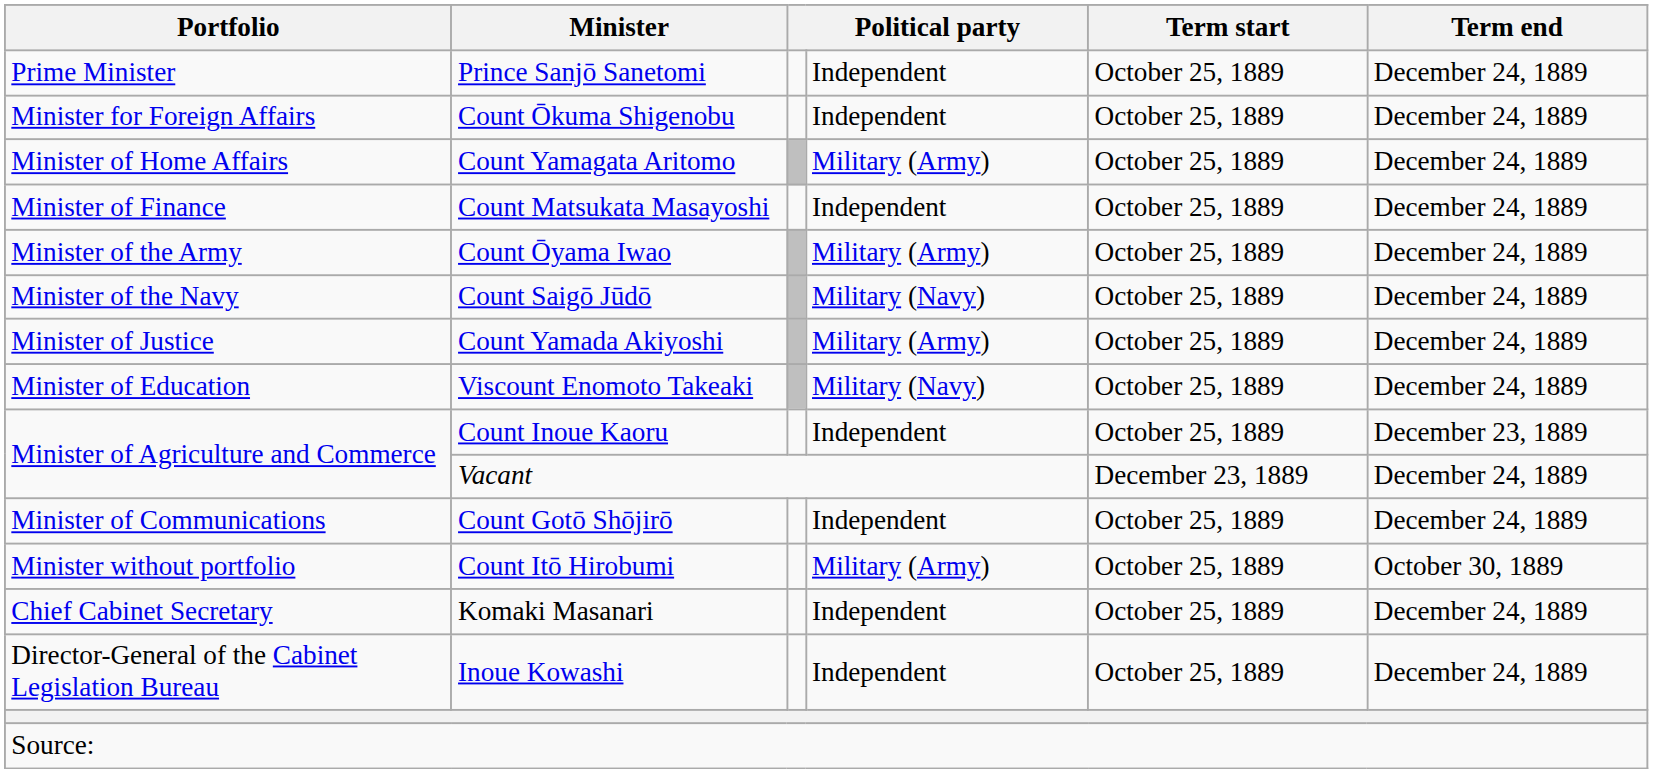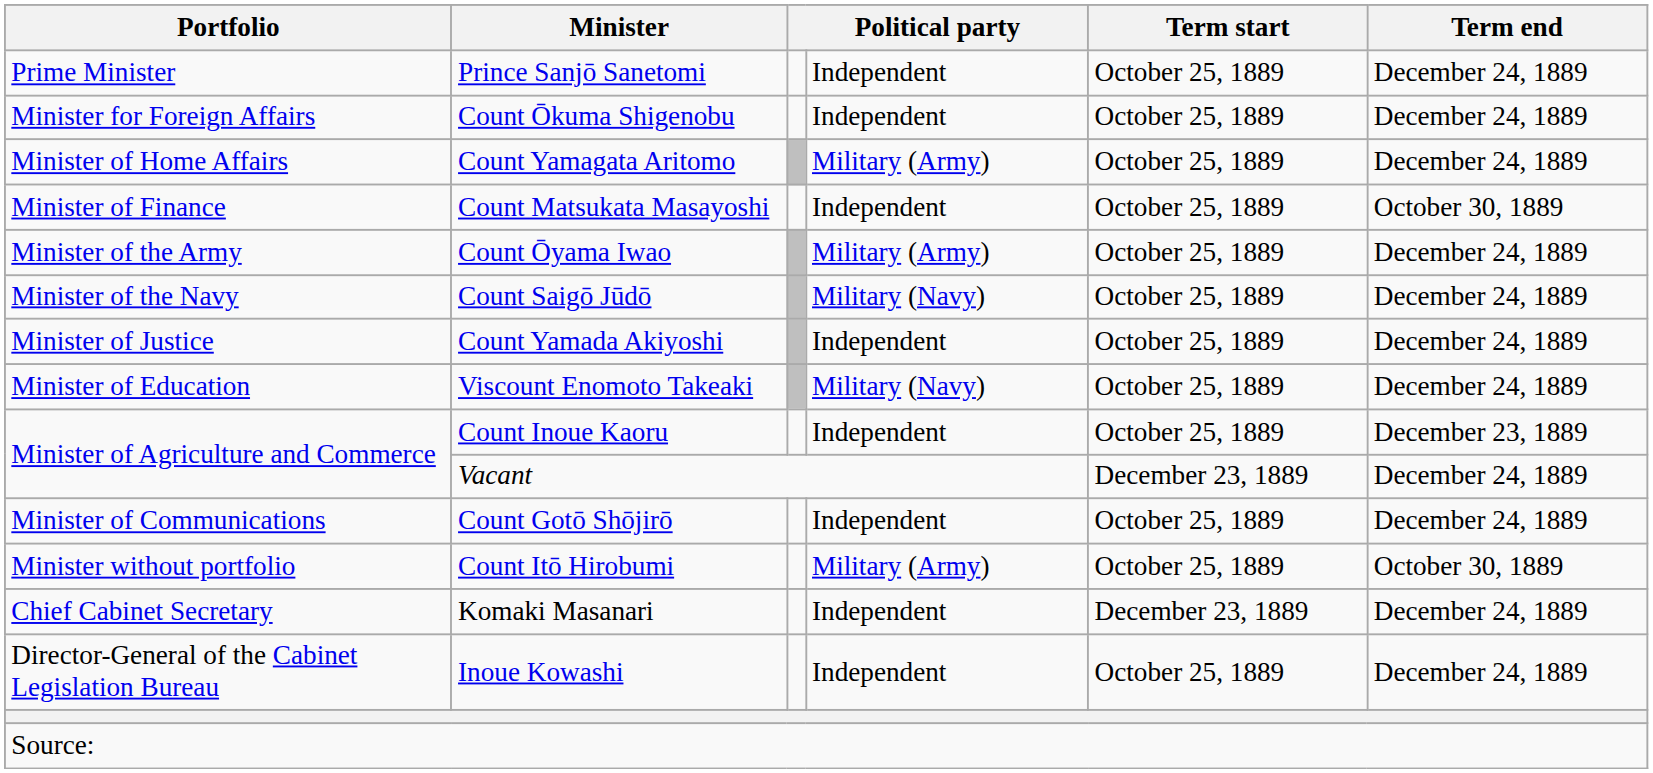(1481, 206) December 24, 1889 -> (1469, 206) October 30, 1889
(901, 341) Military (Army) -> (879, 341) Independent
(1189, 610) October 25, 1889 -> (1201, 610) December 23, 1889
